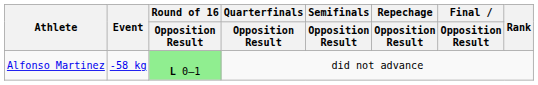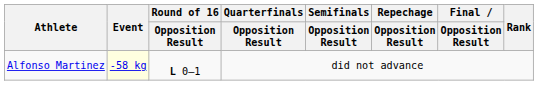(128, 65) no background -> (128, 65) lightyellow background
(185, 71) lightgreen background -> (185, 71) no background
